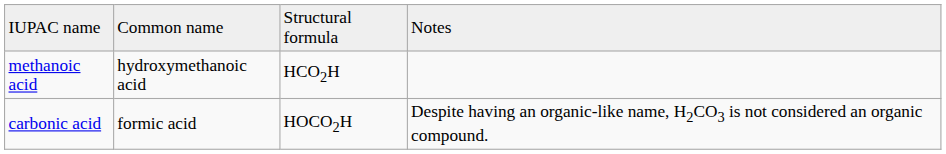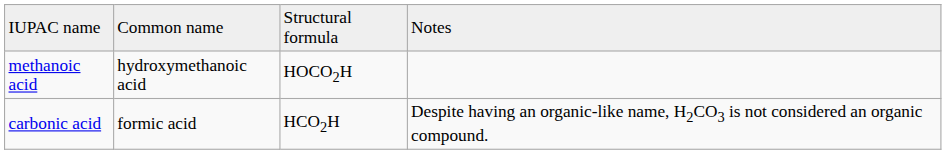(312, 74) HCO2H -> (318, 74) HOCO2H
(318, 123) HOCO2H -> (312, 123) HCO2H
